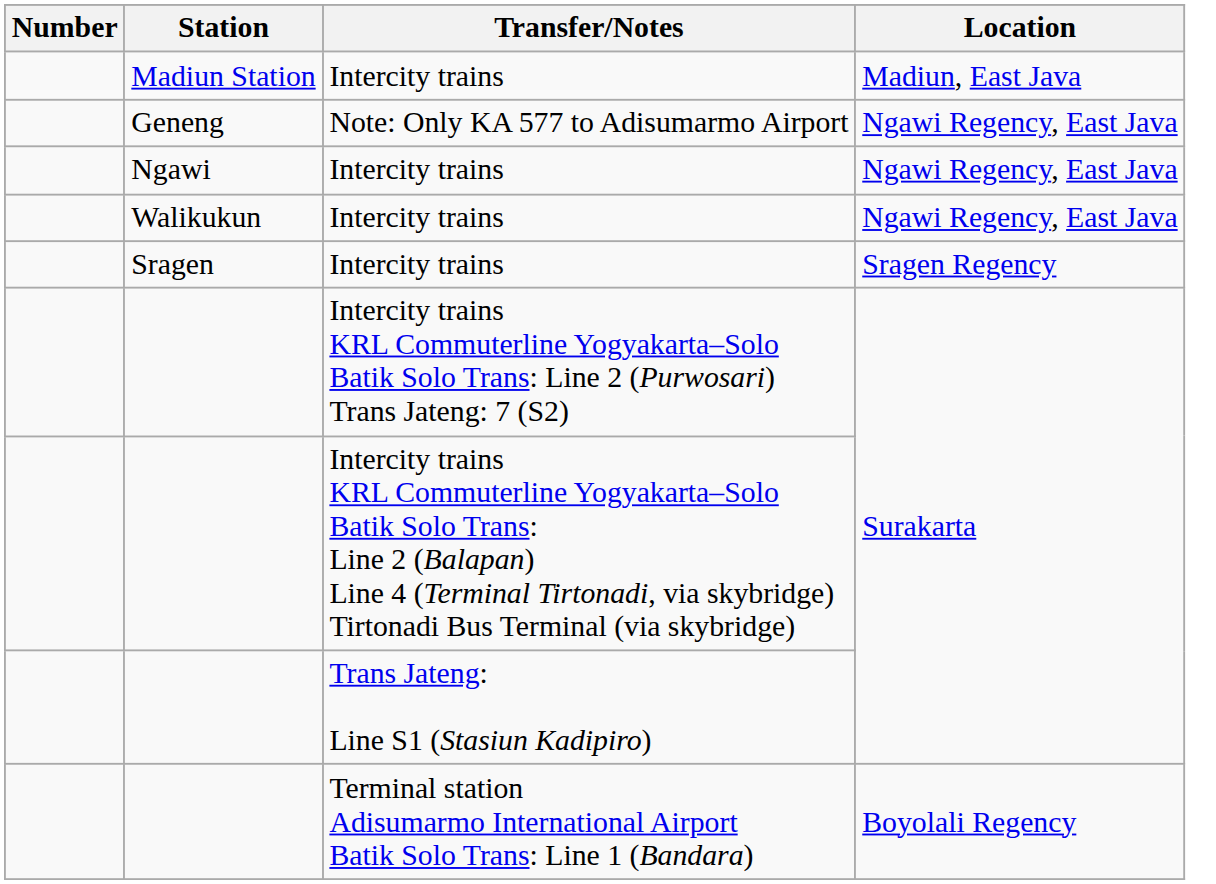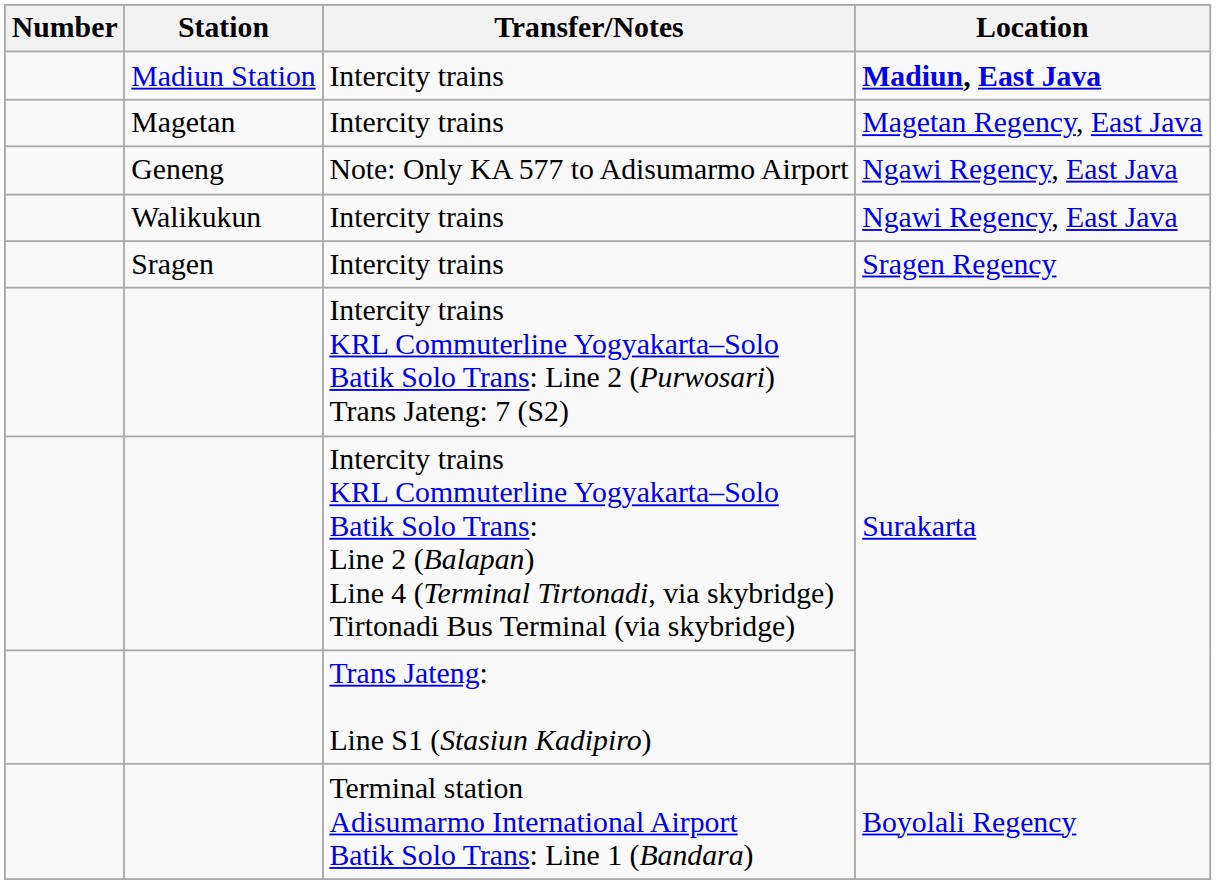(972, 75) normal -> (982, 75) bold
+ row: (183, 122)
- row: (171, 169)
